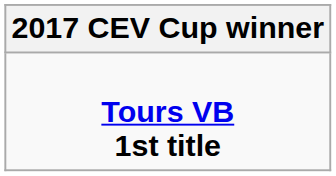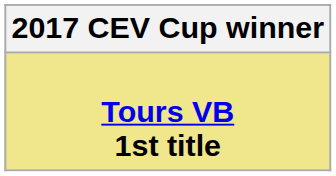(168, 128) no background -> (168, 128) khaki background
